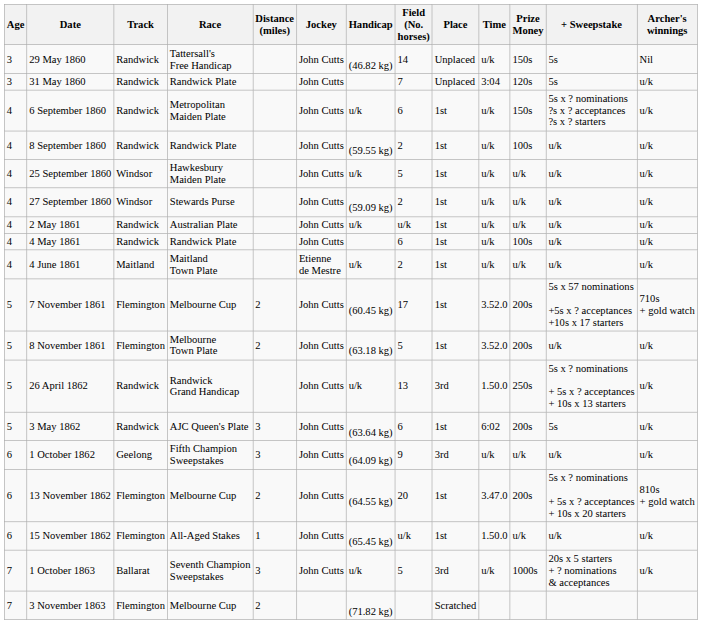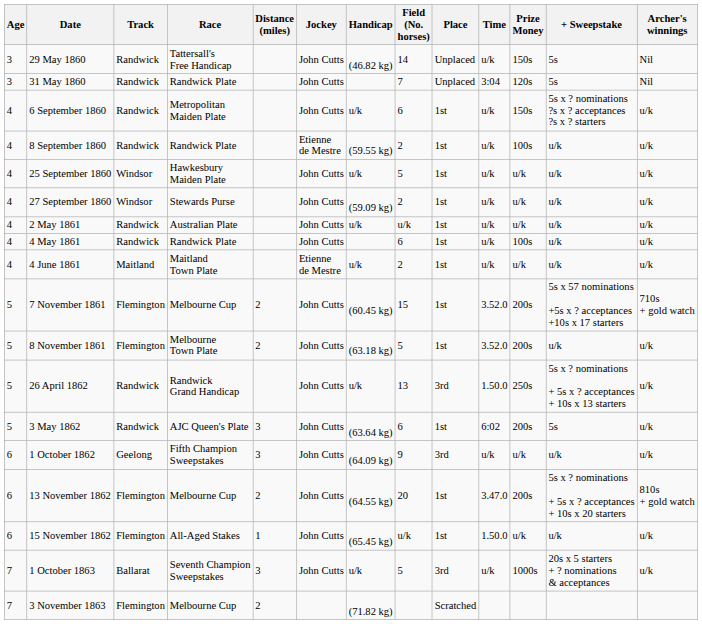(646, 82) u/k -> (646, 82) Nil
(321, 145) John Cutts -> (320, 145) Etienne de Mestre
(403, 305) 17 -> (403, 305) 15
